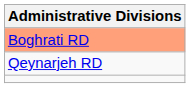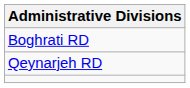(48, 39) lightsalmon background -> (48, 39) no background
